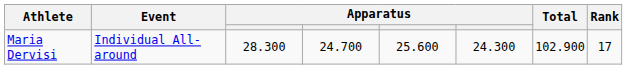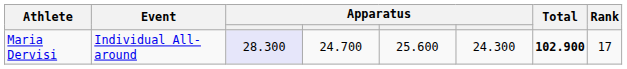(264, 47) no background -> (264, 47) lavender background
(560, 47) normal -> (560, 47) bold
